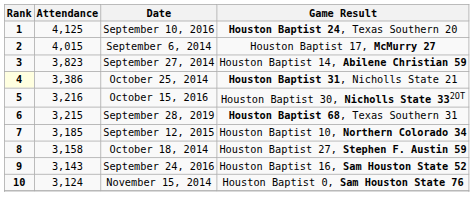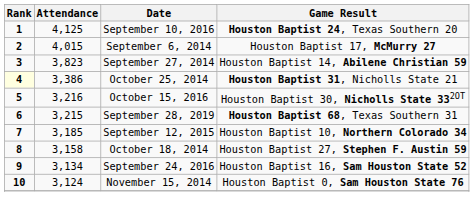(67, 166) 3,143 -> (67, 166) 3,134
